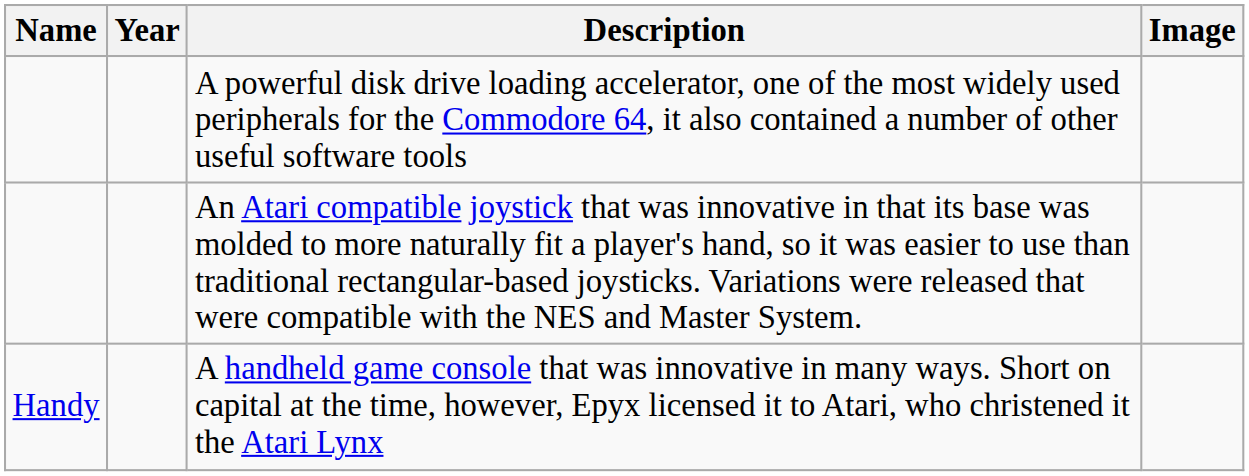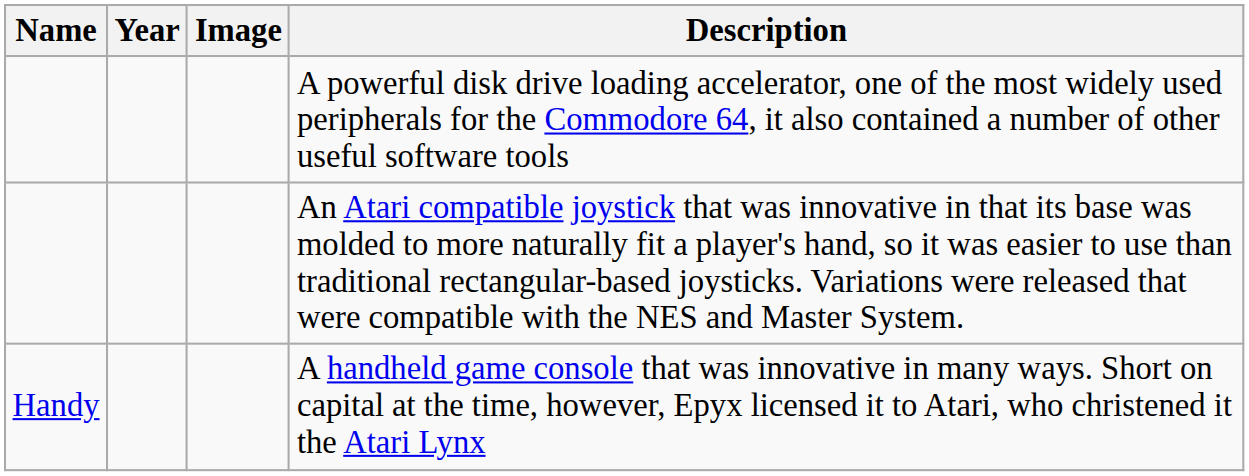columns swapped: (664, 30) <-> (1192, 30)
